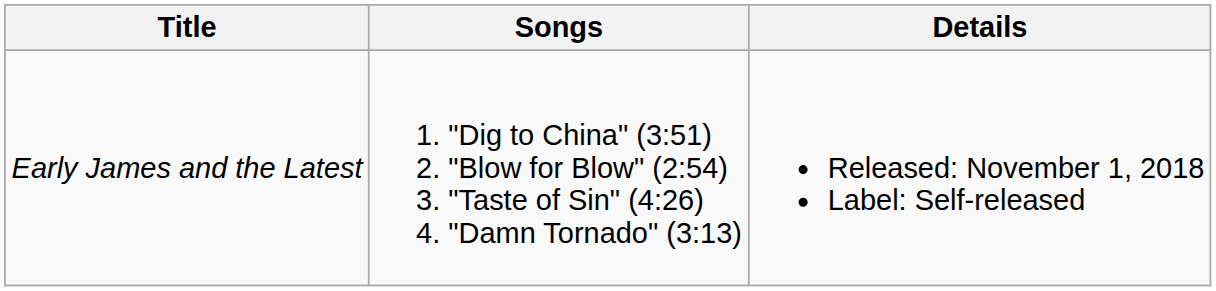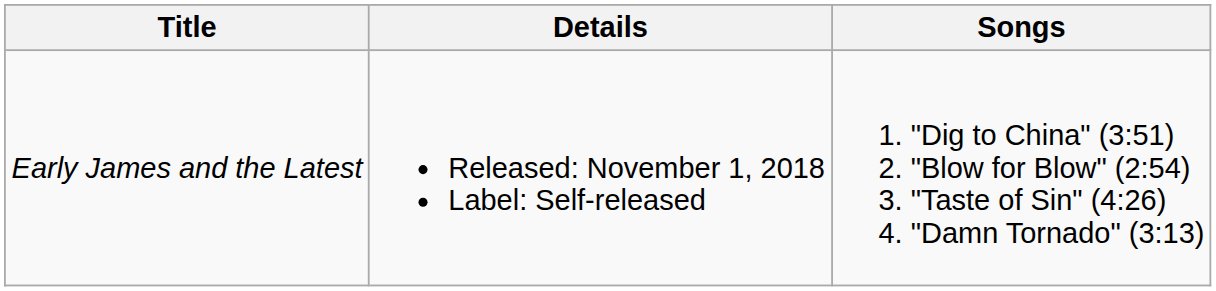columns swapped: (980, 27) <-> (559, 27)
